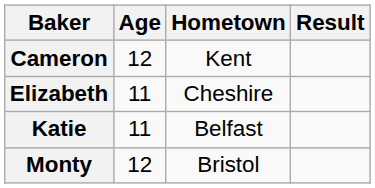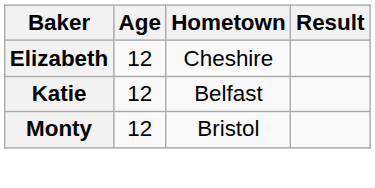- row: (59, 58)
(140, 93) 11 -> (140, 58) 12
(140, 129) 11 -> (140, 93) 12
